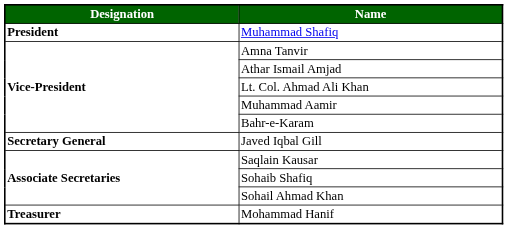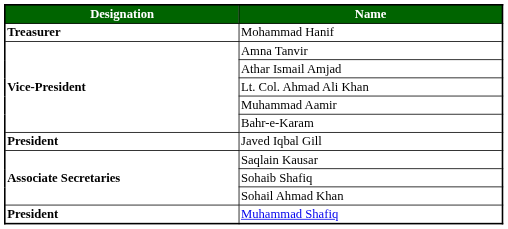rows swapped: (290, 32) <-> (287, 214)
(56, 141) Secretary General -> (33, 141) President
